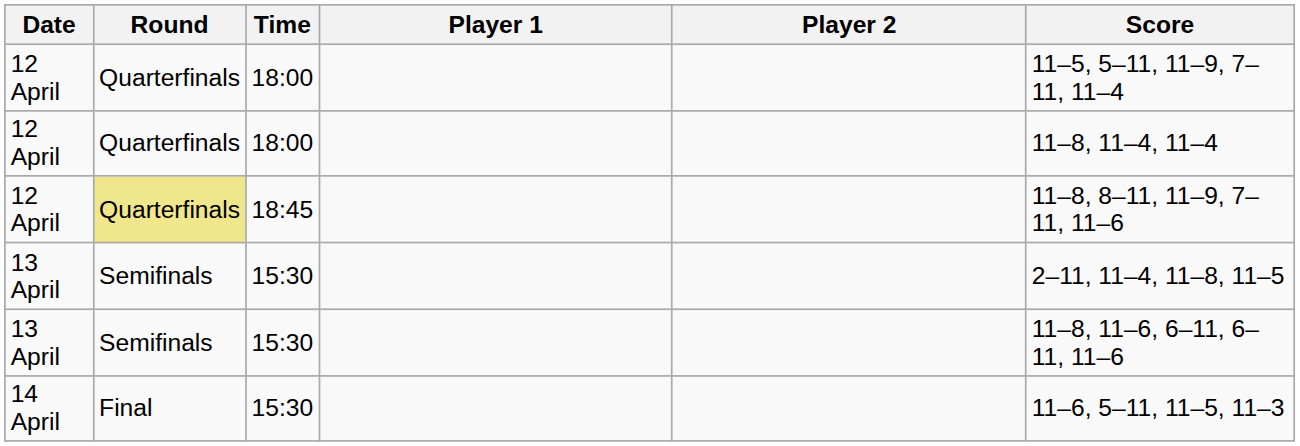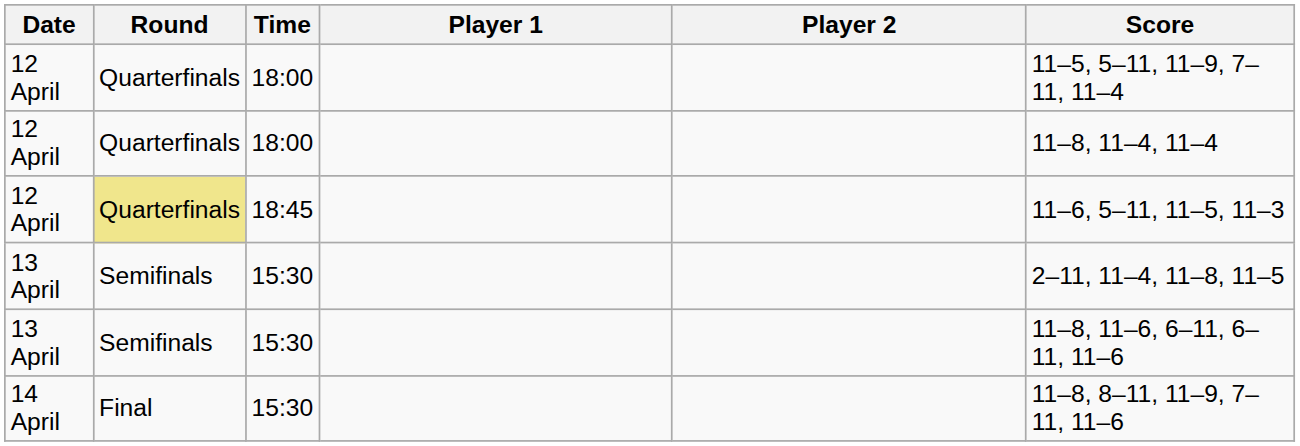(1145, 210) 11–8, 8–11, 11–9, 7–11, 11–6 -> (1158, 210) 11–6, 5–11, 11–5, 11–3
(1158, 409) 11–6, 5–11, 11–5, 11–3 -> (1145, 409) 11–8, 8–11, 11–9, 7–11, 11–6
